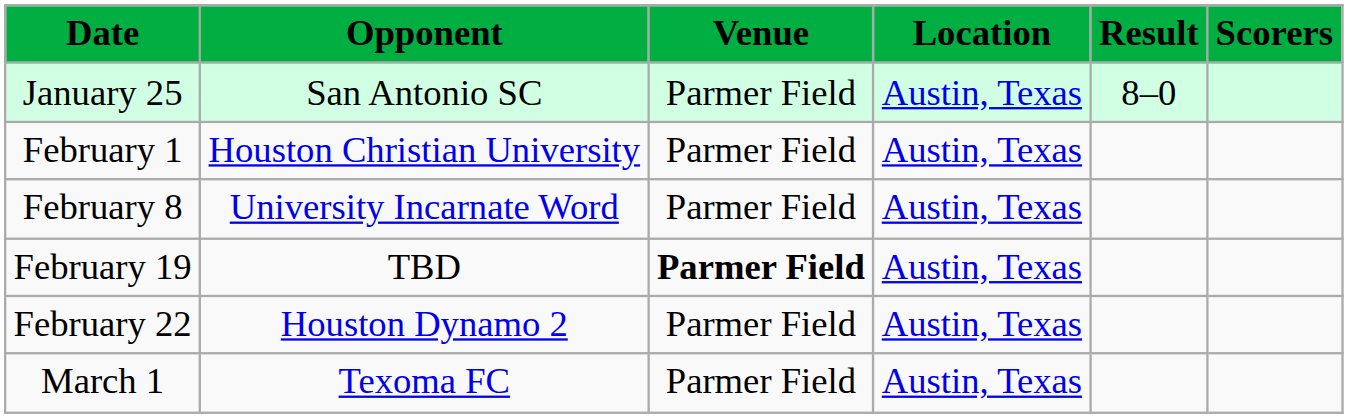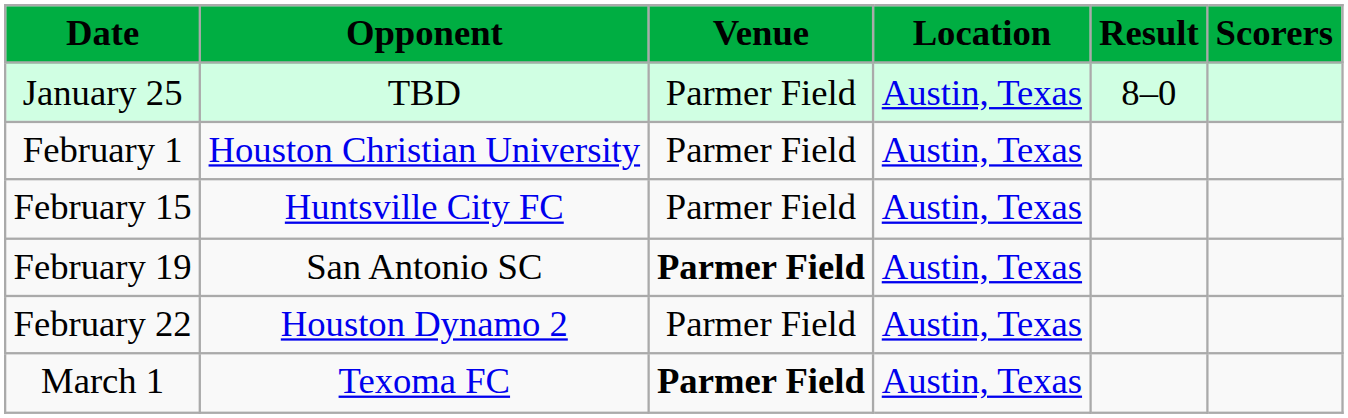(424, 91) San Antonio SC -> (424, 91) TBD
- row: (103, 207)
+ row: (103, 207)
(424, 265) TBD -> (424, 265) San Antonio SC
(761, 382) normal -> (761, 382) bold
